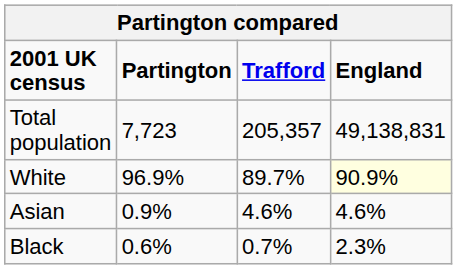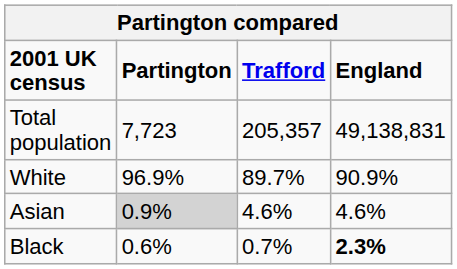(367, 177) lightyellow background -> (367, 177) no background
(147, 211) no background -> (147, 211) lightgrey background
(361, 246) normal -> (361, 246) bold
